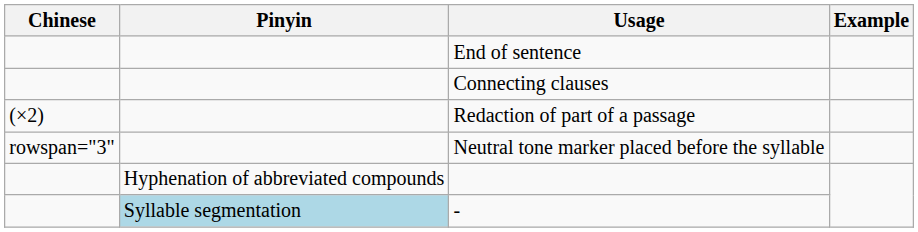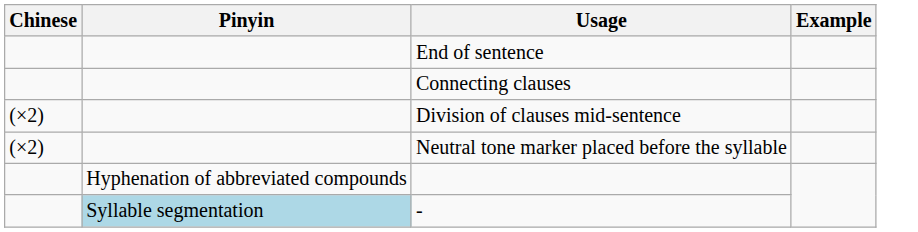+ row: (548, 115)
- row: (574, 115)
(62, 147) rowspan="3" -> (27, 147) (×2)
